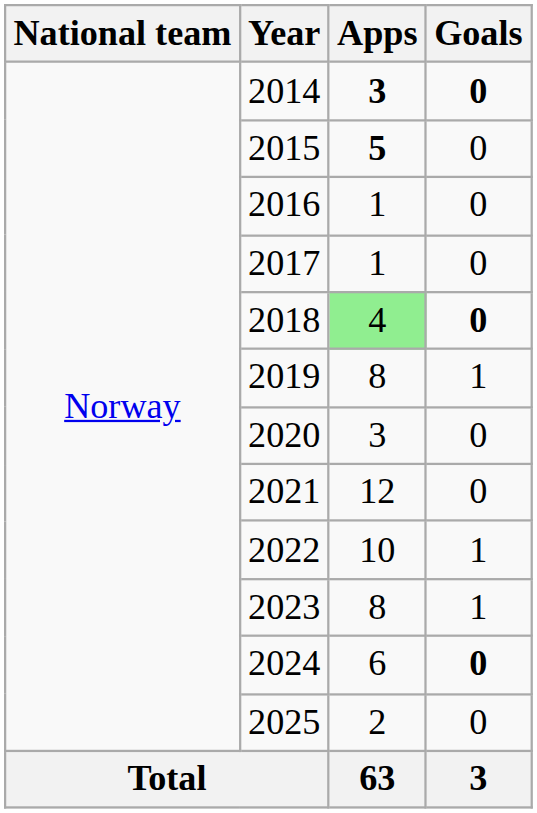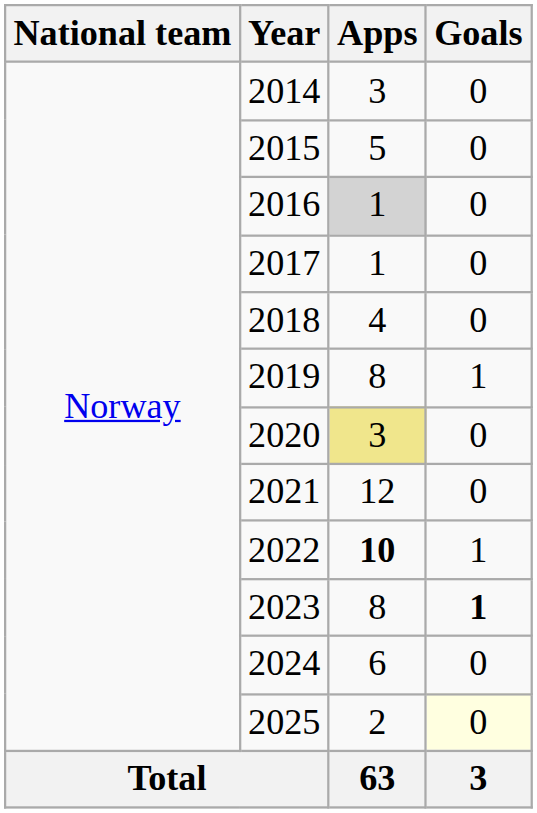(377, 90) bold -> (377, 90) normal
(478, 90) bold -> (478, 90) normal
(377, 147) bold -> (377, 147) normal
(377, 205) no background -> (377, 205) lightgrey background
(377, 319) lightgreen background -> (377, 319) no background
(478, 319) bold -> (478, 319) normal
(377, 434) no background -> (377, 434) khaki background
(377, 549) normal -> (377, 549) bold
(478, 606) normal -> (478, 606) bold
(478, 663) bold -> (478, 663) normal
(478, 721) no background -> (478, 721) lightyellow background
